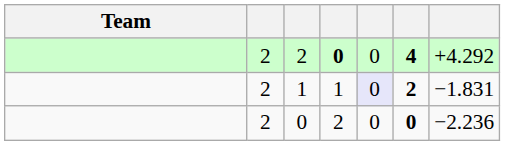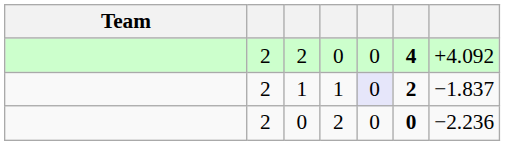(338, 55) bold -> (338, 55) normal
(464, 55) +4.292 -> (464, 55) +4.092
(464, 88) −1.831 -> (464, 88) −1.837
